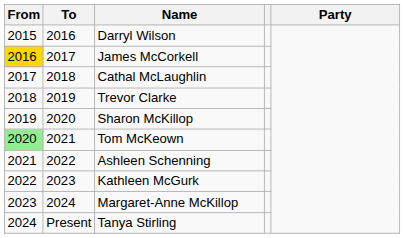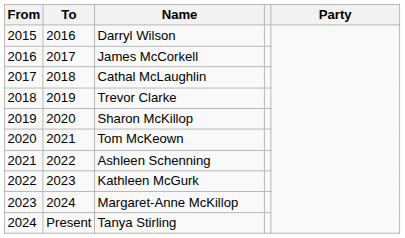(22, 56) gold background -> (22, 56) no background
(22, 139) lightgreen background -> (22, 139) no background
